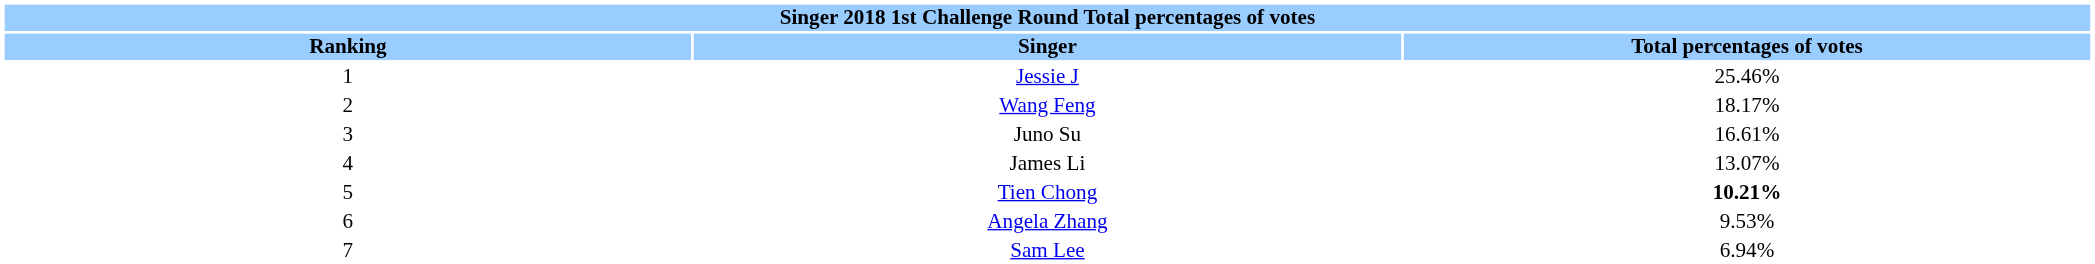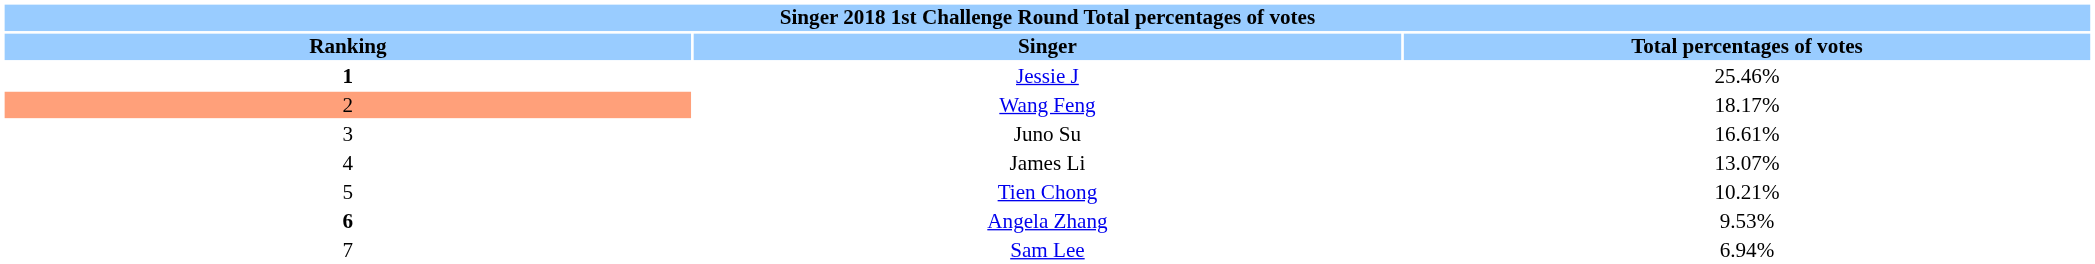(348, 75) normal -> (348, 75) bold
(348, 104) no background -> (348, 104) lightsalmon background
(1747, 191) bold -> (1747, 191) normal
(348, 220) normal -> (348, 220) bold
